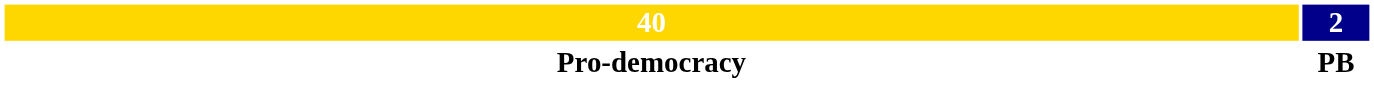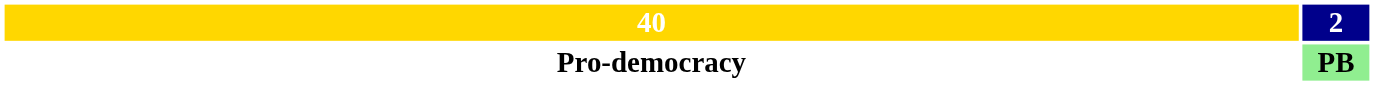(1336, 62) no background -> (1336, 62) lightgreen background
